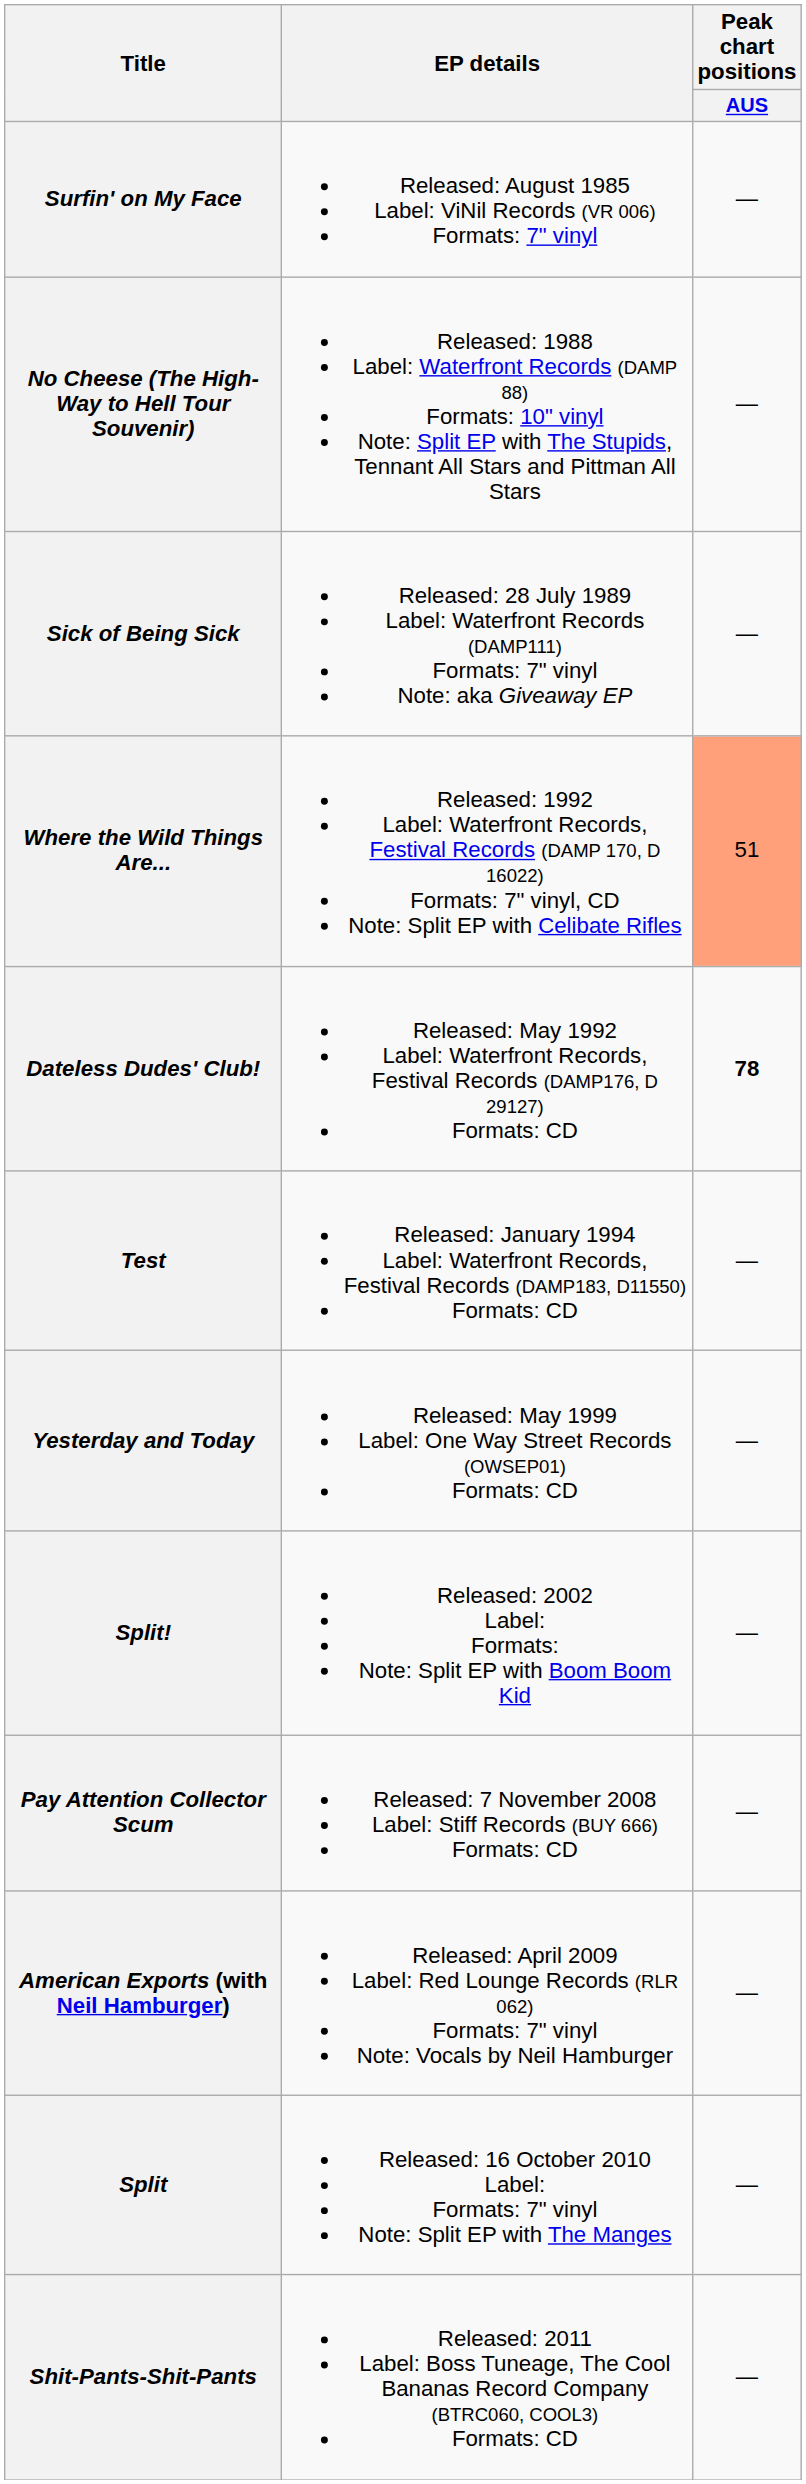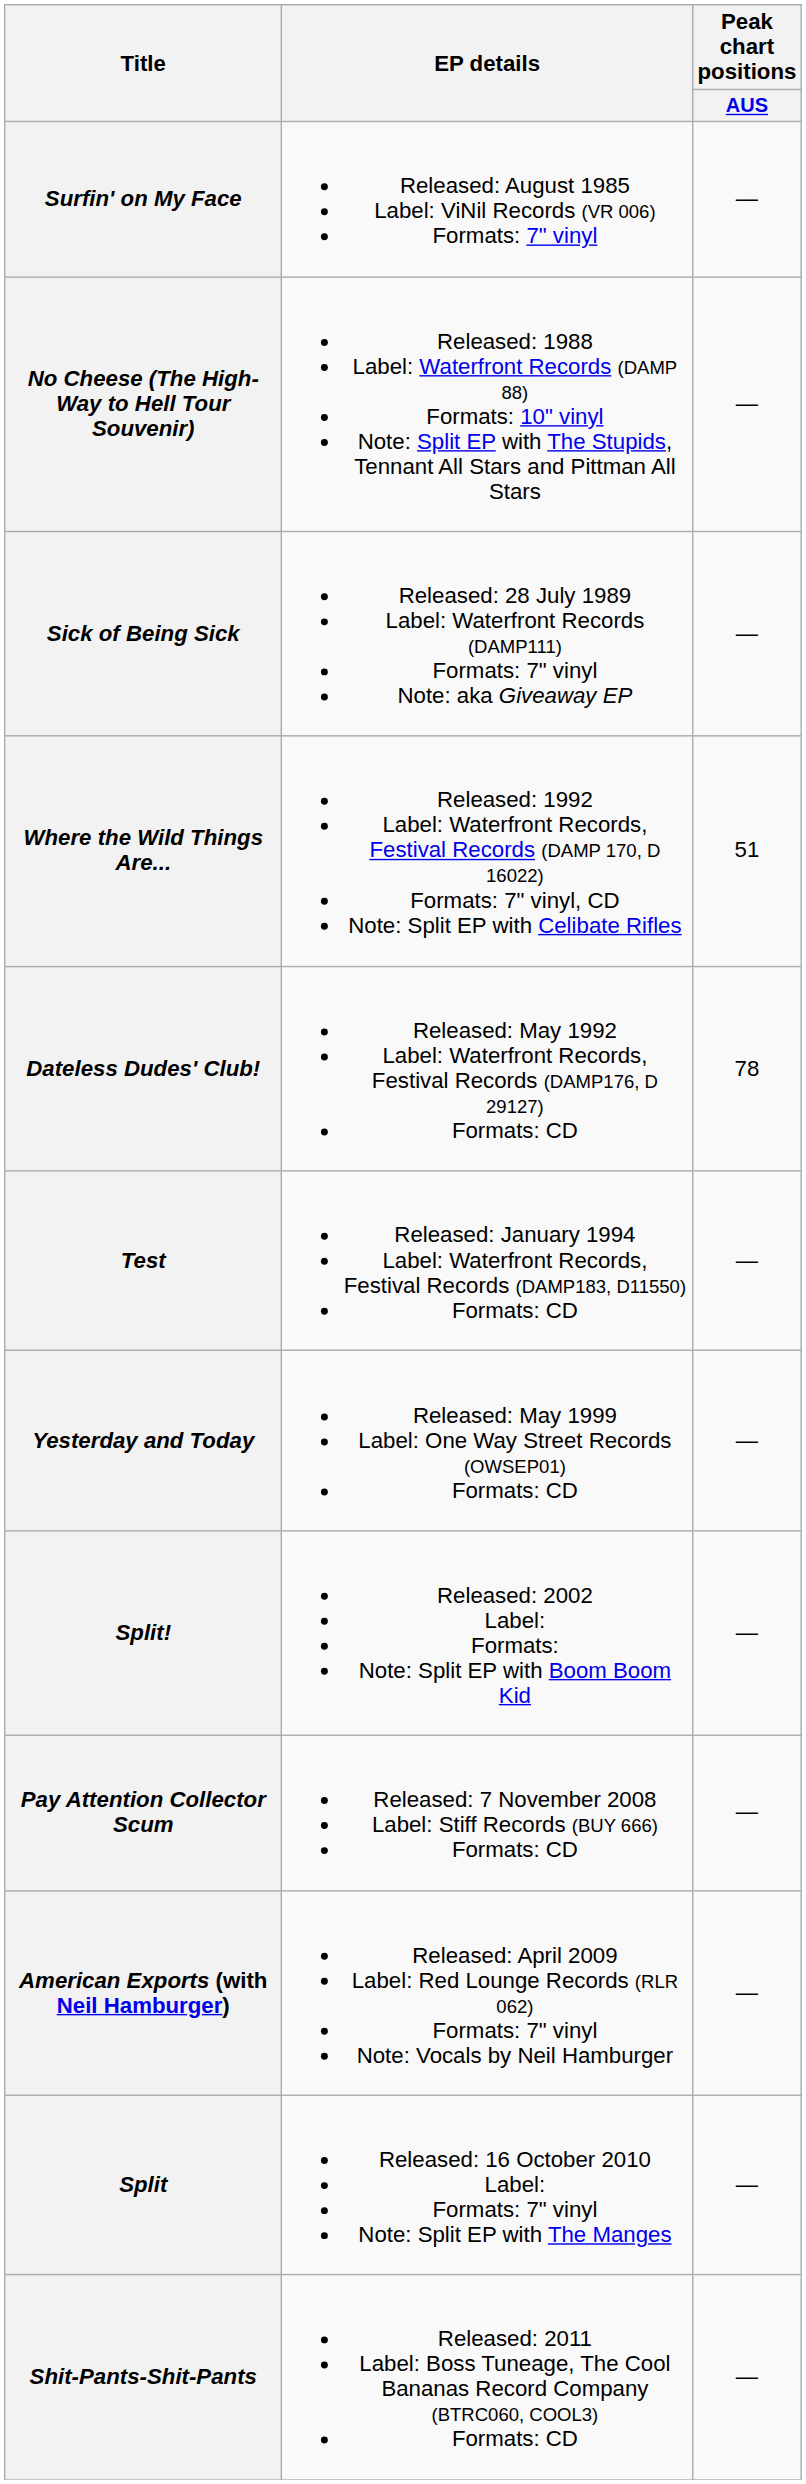(747, 850) lightsalmon background -> (747, 850) no background
(747, 1068) bold -> (747, 1068) normal
